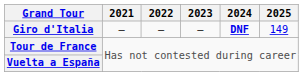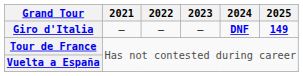(279, 30) normal -> (279, 30) bold
